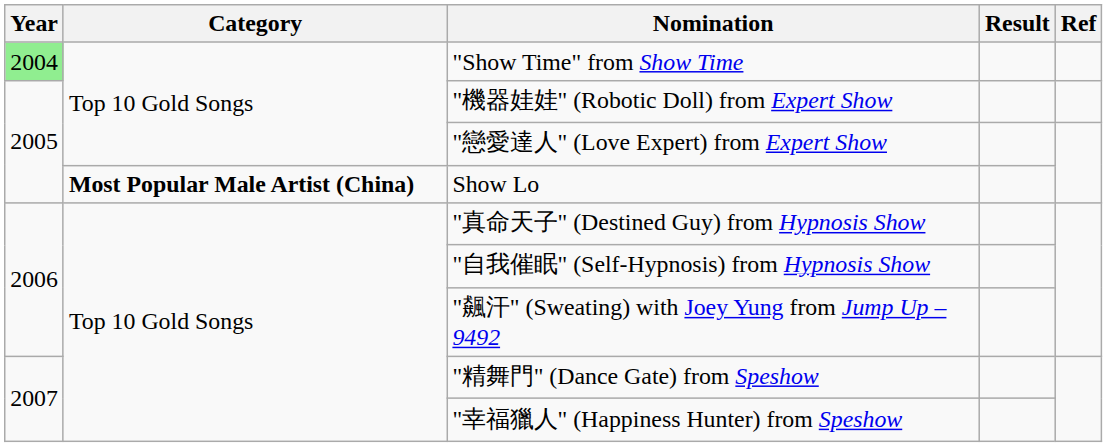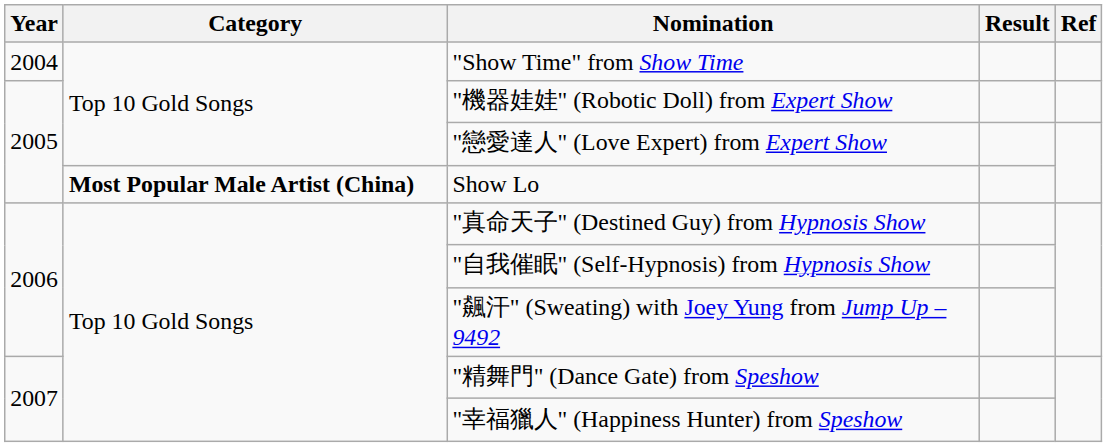(34, 61) lightgreen background -> (34, 61) no background
